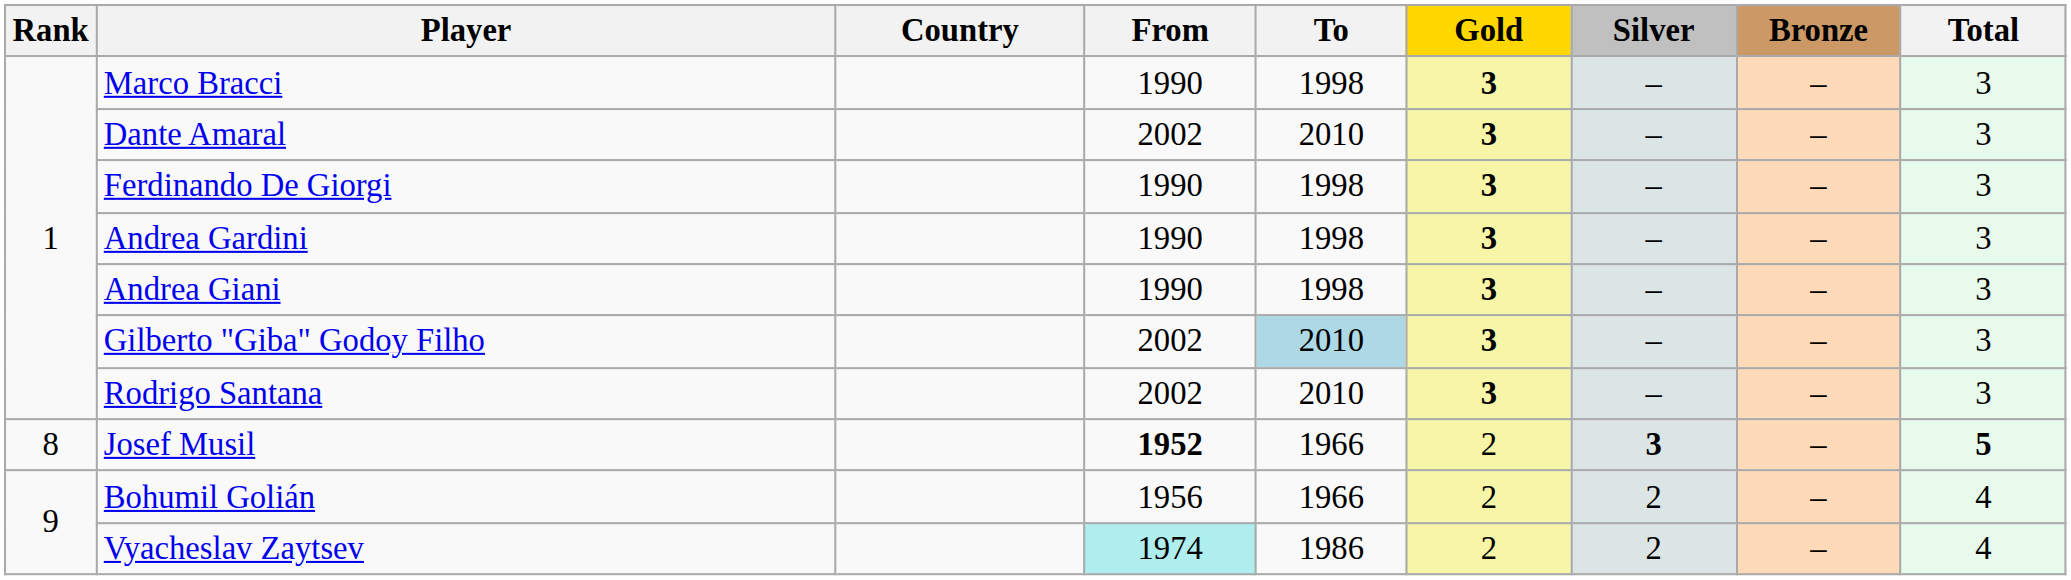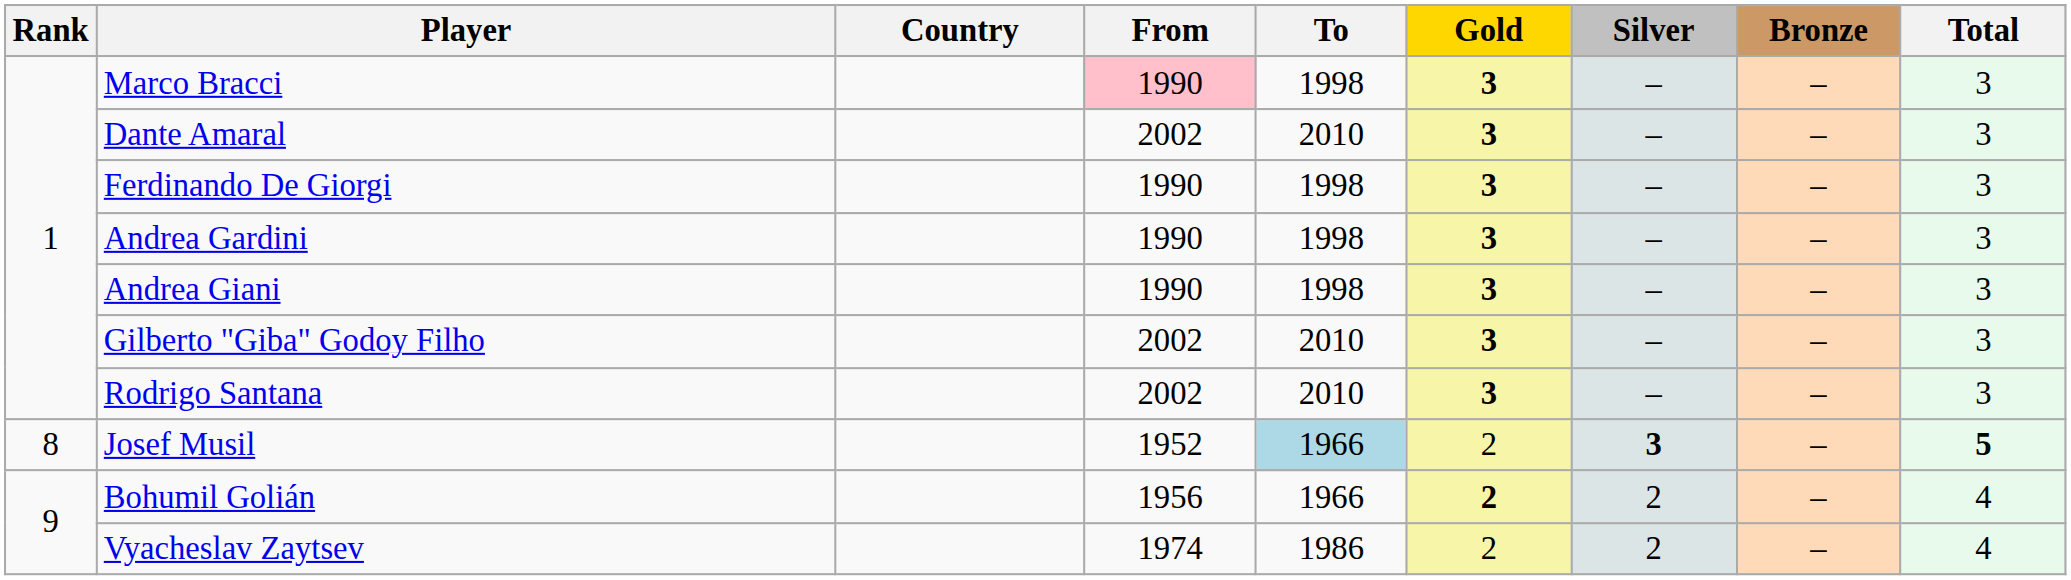(1170, 82) no background -> (1170, 82) pink background
(1331, 340) lightblue background -> (1331, 340) no background
(1170, 444) bold -> (1170, 444) normal
(1331, 444) no background -> (1331, 444) lightblue background
(1489, 496) normal -> (1489, 496) bold
(1170, 548) paleturquoise background -> (1170, 548) no background
